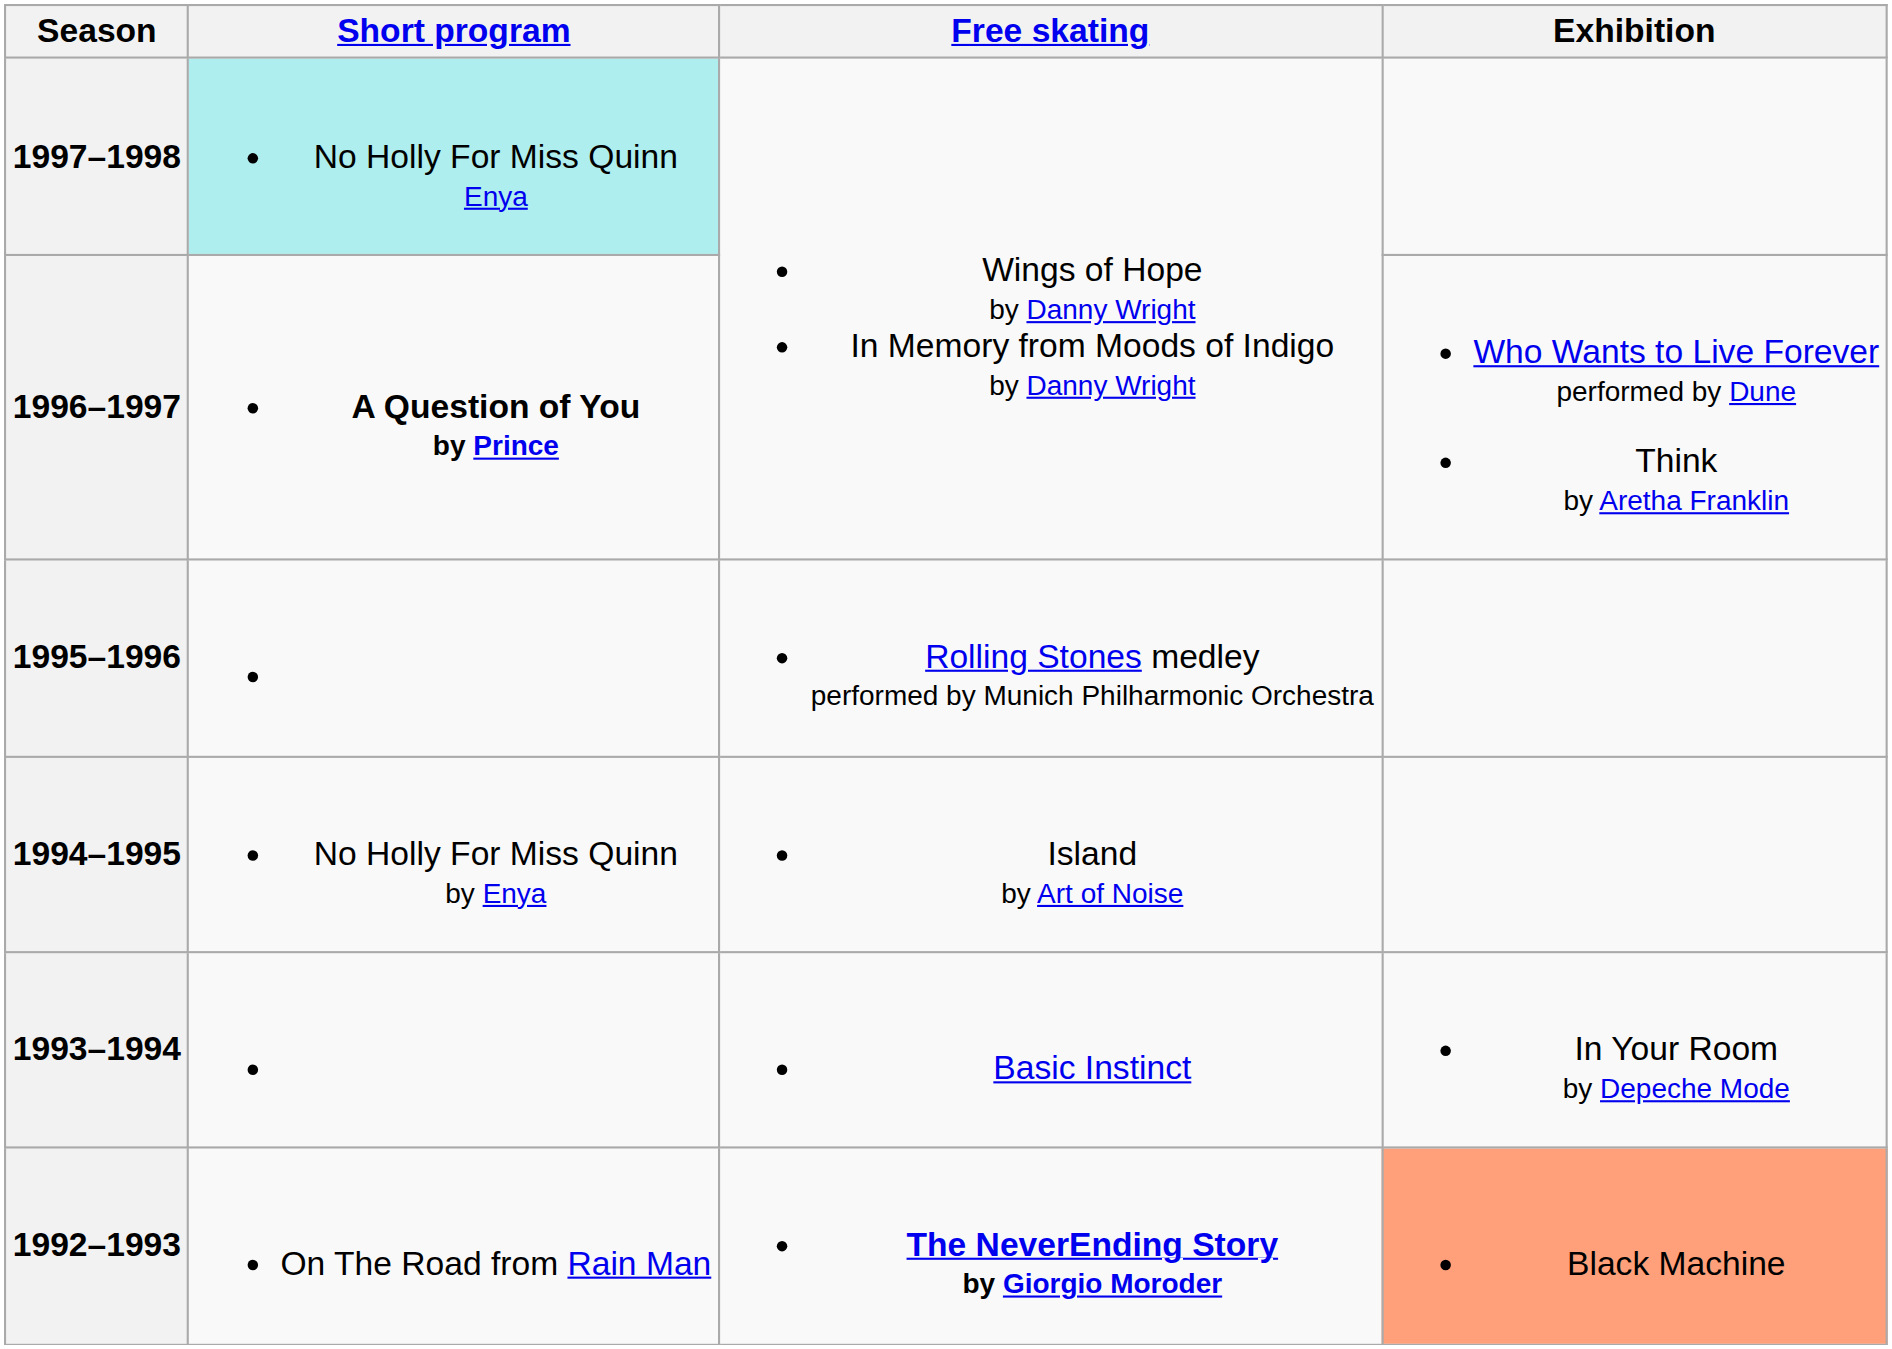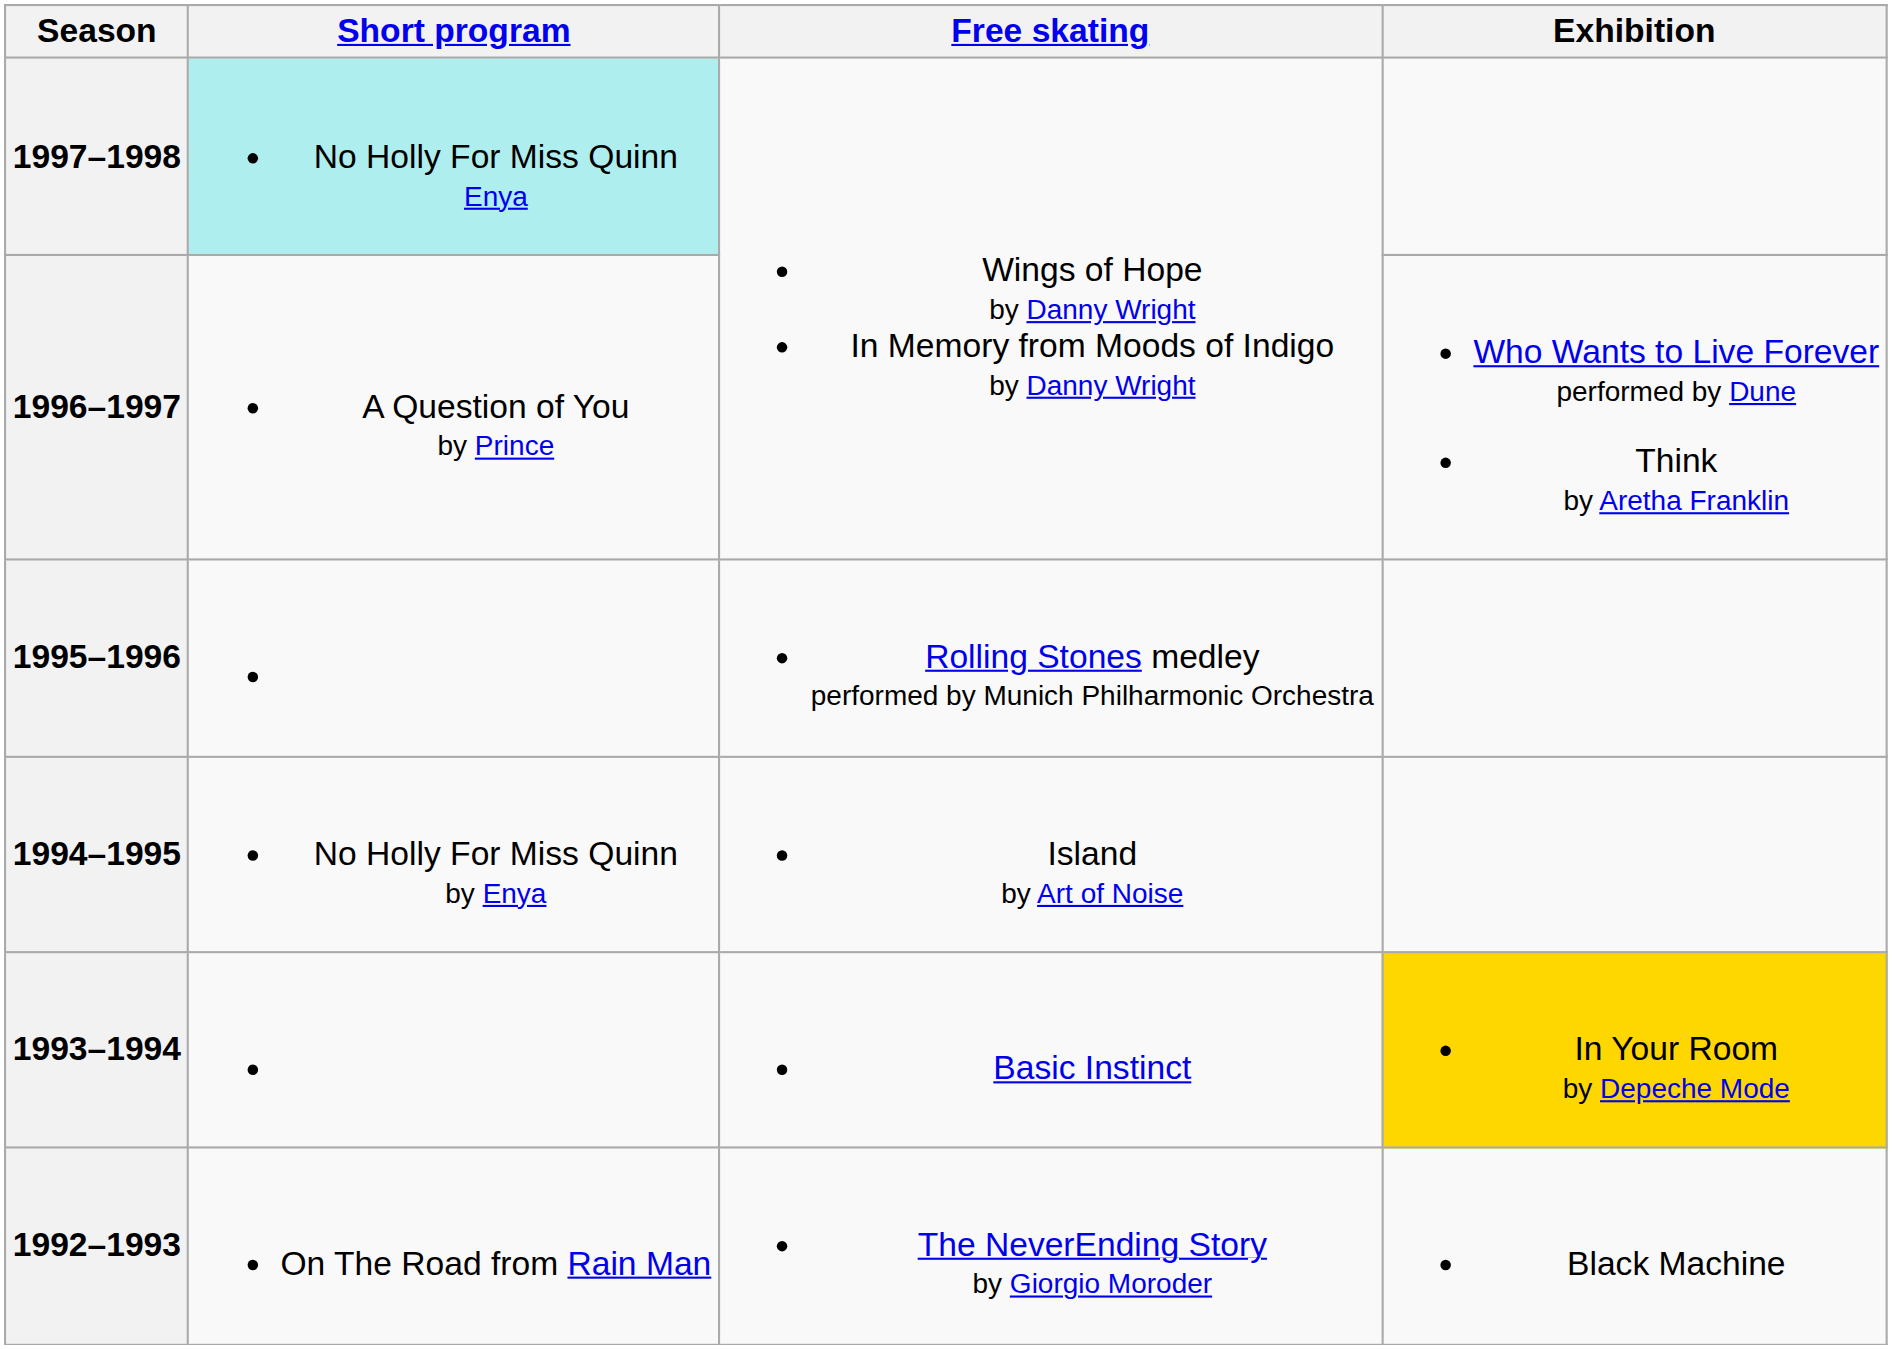(454, 426) bold -> (454, 426) normal
(1634, 1069) no background -> (1634, 1069) gold background
(1050, 1265) bold -> (1050, 1265) normal
(1634, 1265) lightsalmon background -> (1634, 1265) no background
